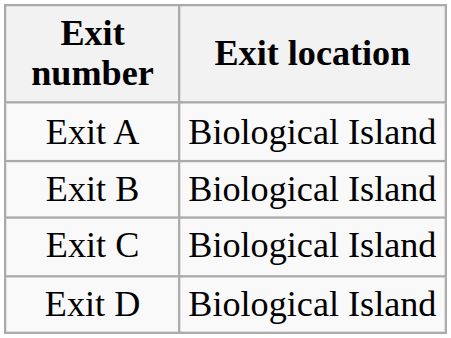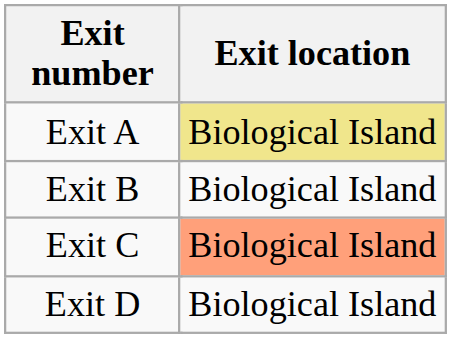(312, 131) no background -> (312, 131) khaki background
(312, 245) no background -> (312, 245) lightsalmon background
